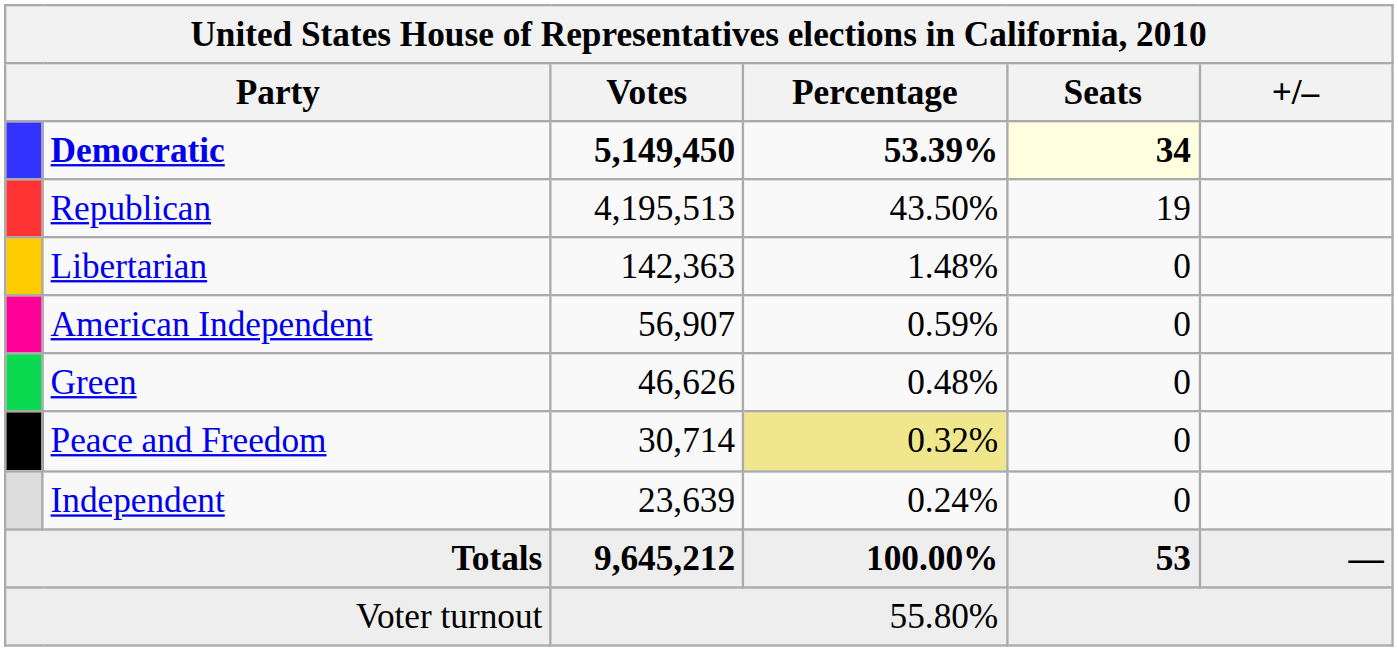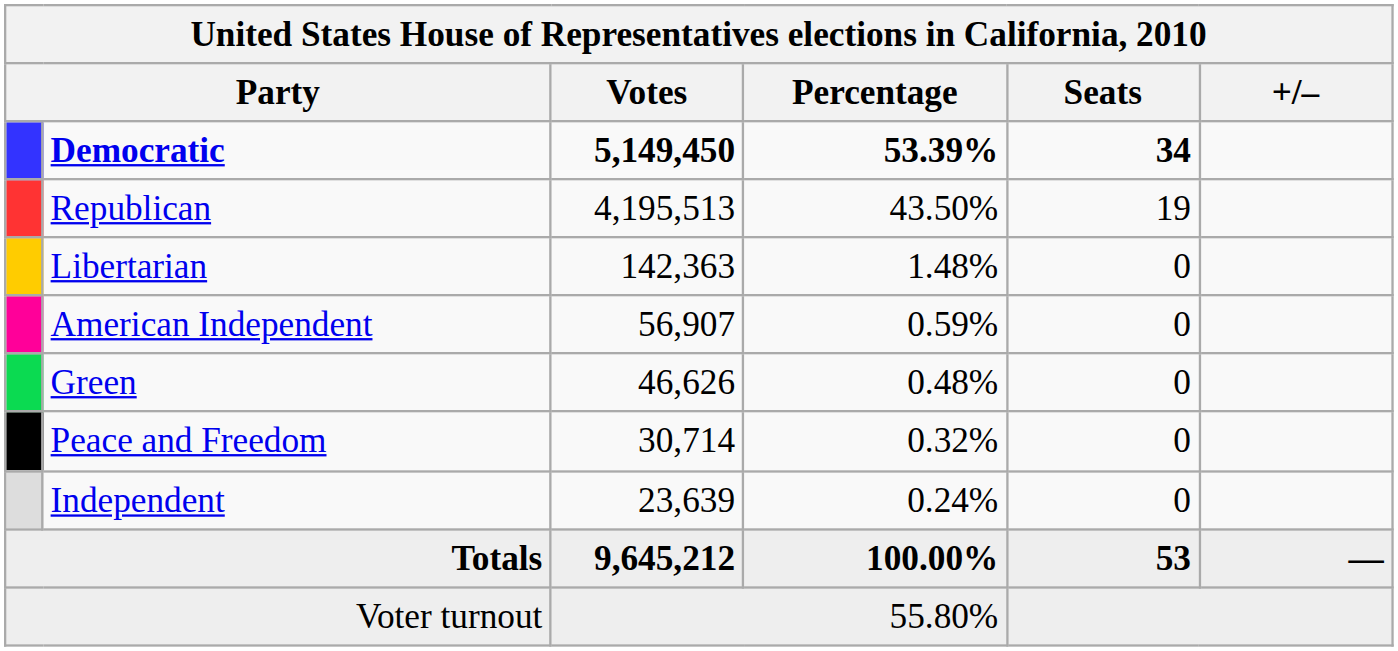(1173, 150) lightyellow background -> (1173, 150) no background
(953, 440) khaki background -> (953, 440) no background
